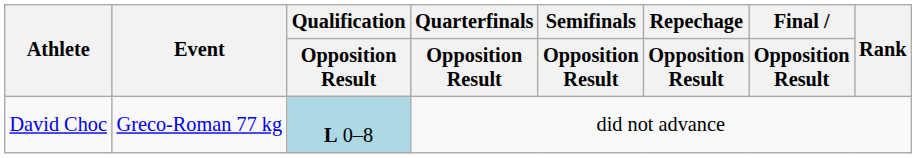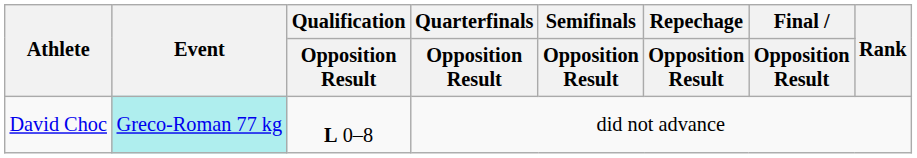(199, 124) no background -> (199, 124) paleturquoise background
(349, 136) lightblue background -> (349, 136) no background
